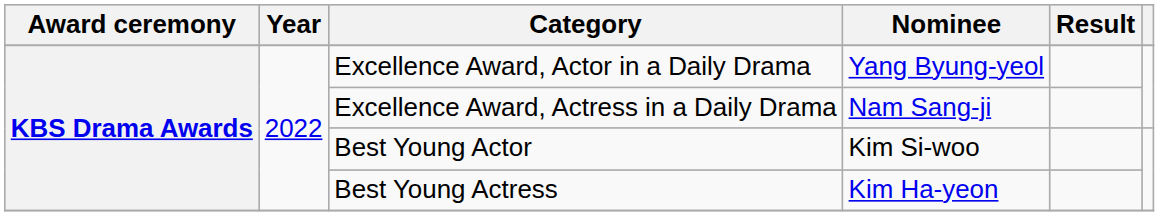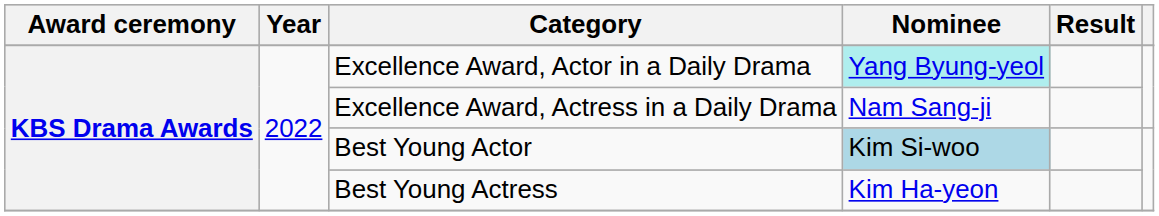(946, 66) no background -> (946, 66) paleturquoise background
(914, 148) no background -> (914, 148) lightblue background
